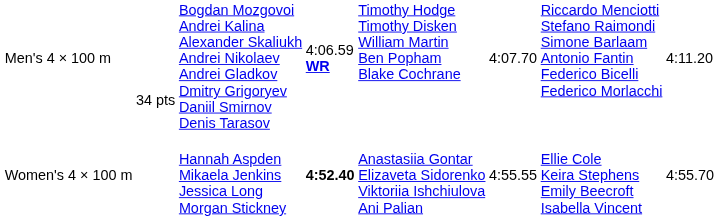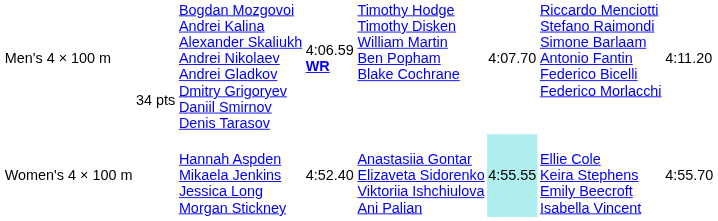(330, 175) bold -> (330, 175) normal
(513, 175) no background -> (512, 175) paleturquoise background
